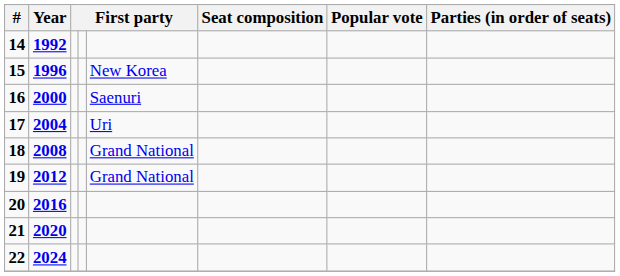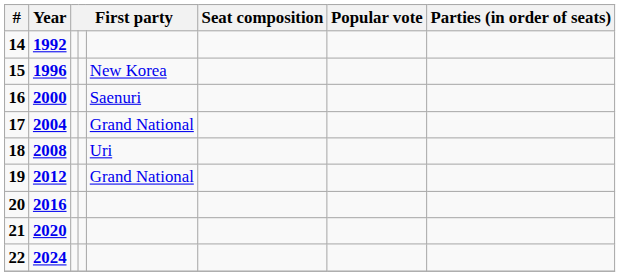(101, 124) Uri -> (142, 124) Grand National
(142, 151) Grand National -> (101, 151) Uri
